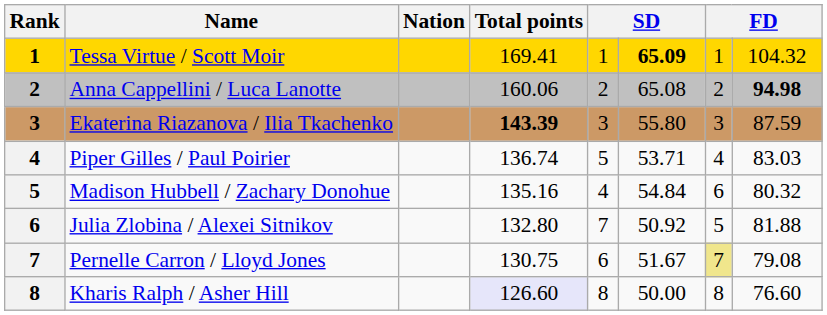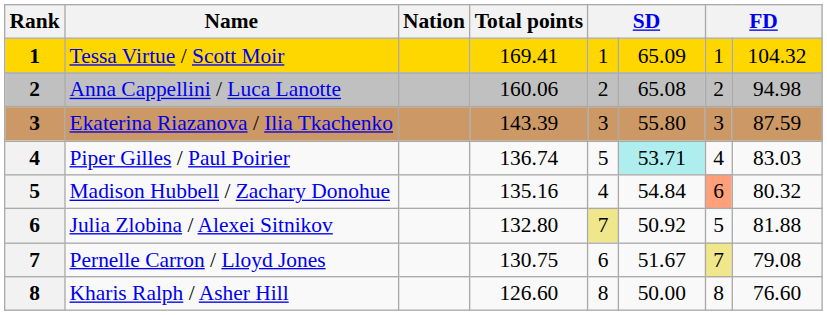(662, 55) bold -> (662, 55) normal
(777, 89) bold -> (777, 89) normal
(529, 123) bold -> (529, 123) normal
(662, 157) no background -> (662, 157) paleturquoise background
(718, 191) no background -> (718, 191) lightsalmon background
(603, 225) no background -> (603, 225) khaki background
(529, 293) lavender background -> (529, 293) no background
